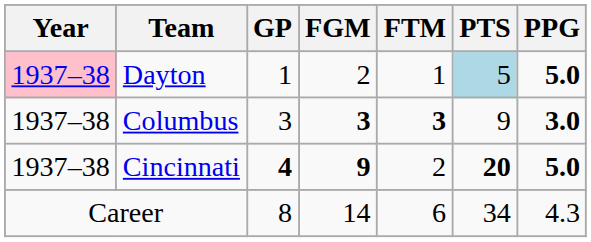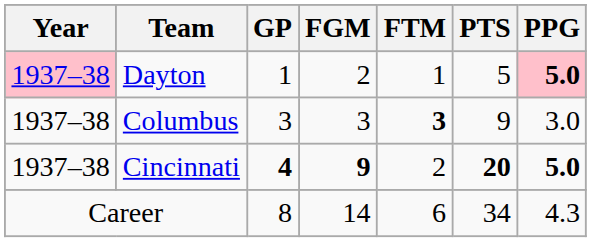(504, 74) lightblue background -> (504, 74) no background
(562, 74) no background -> (562, 74) pink background
(364, 120) bold -> (364, 120) normal
(562, 120) bold -> (562, 120) normal
